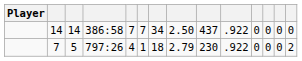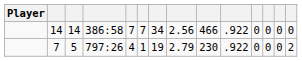(181, 30) 2.50 -> (181, 30) 2.56
(209, 30) 437 -> (209, 30) 466
(157, 47) 18 -> (157, 47) 19
